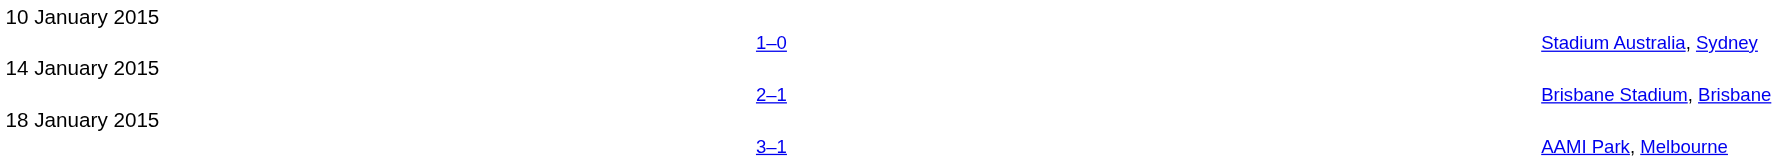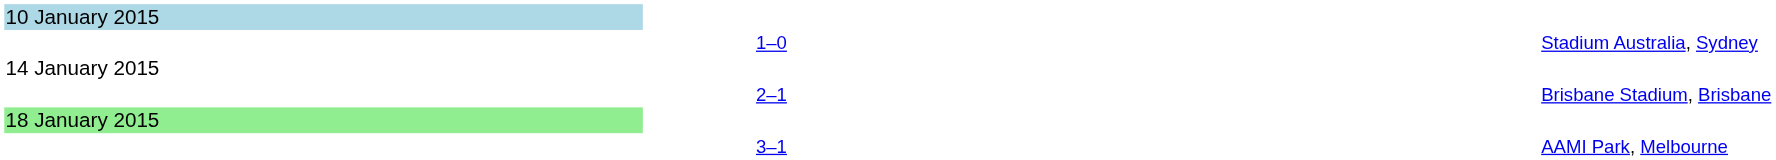(82, 16) no background -> (82, 16) lightblue background
(82, 120) no background -> (82, 120) lightgreen background
